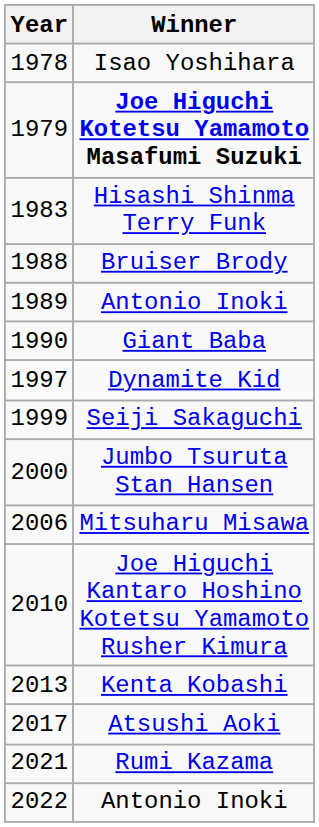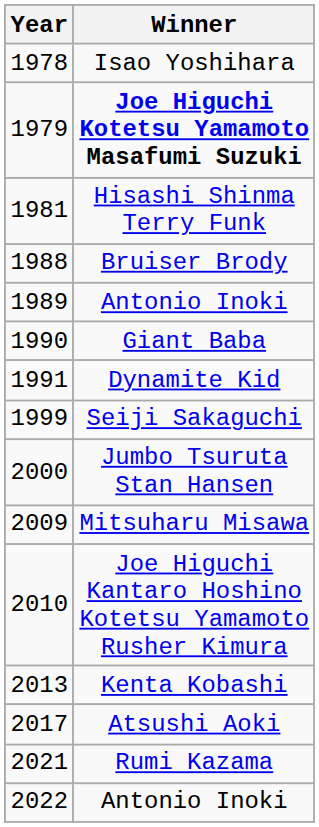(39, 210) 1983 -> (39, 210) 1981
(39, 380) 1997 -> (39, 380) 1991
(39, 525) 2006 -> (39, 525) 2009
